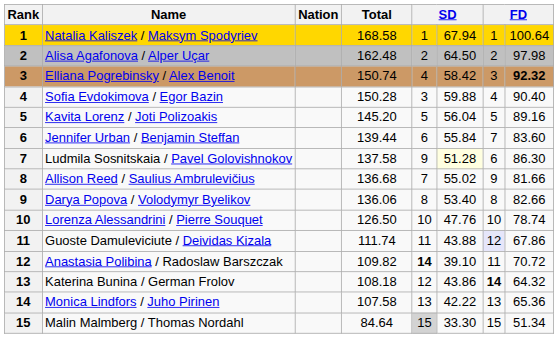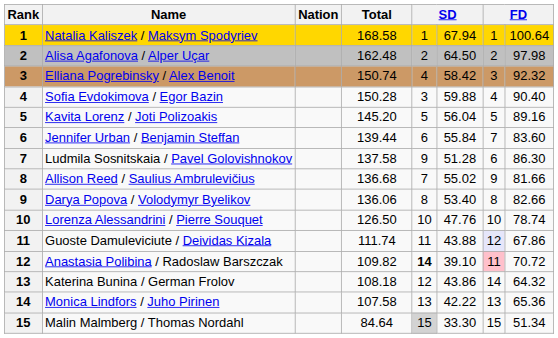(529, 76) bold -> (529, 76) normal
(460, 158) lightyellow background -> (460, 158) no background
(494, 261) no background -> (494, 261) pink background
(494, 281) bold -> (494, 281) normal
